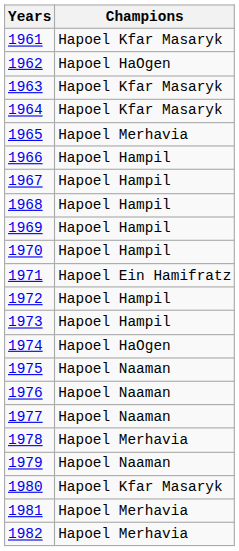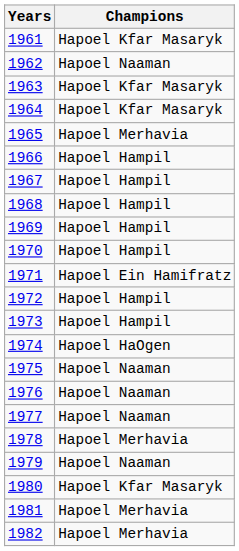(114, 64) Hapoel HaOgen -> (114, 64) Hapoel Naaman
